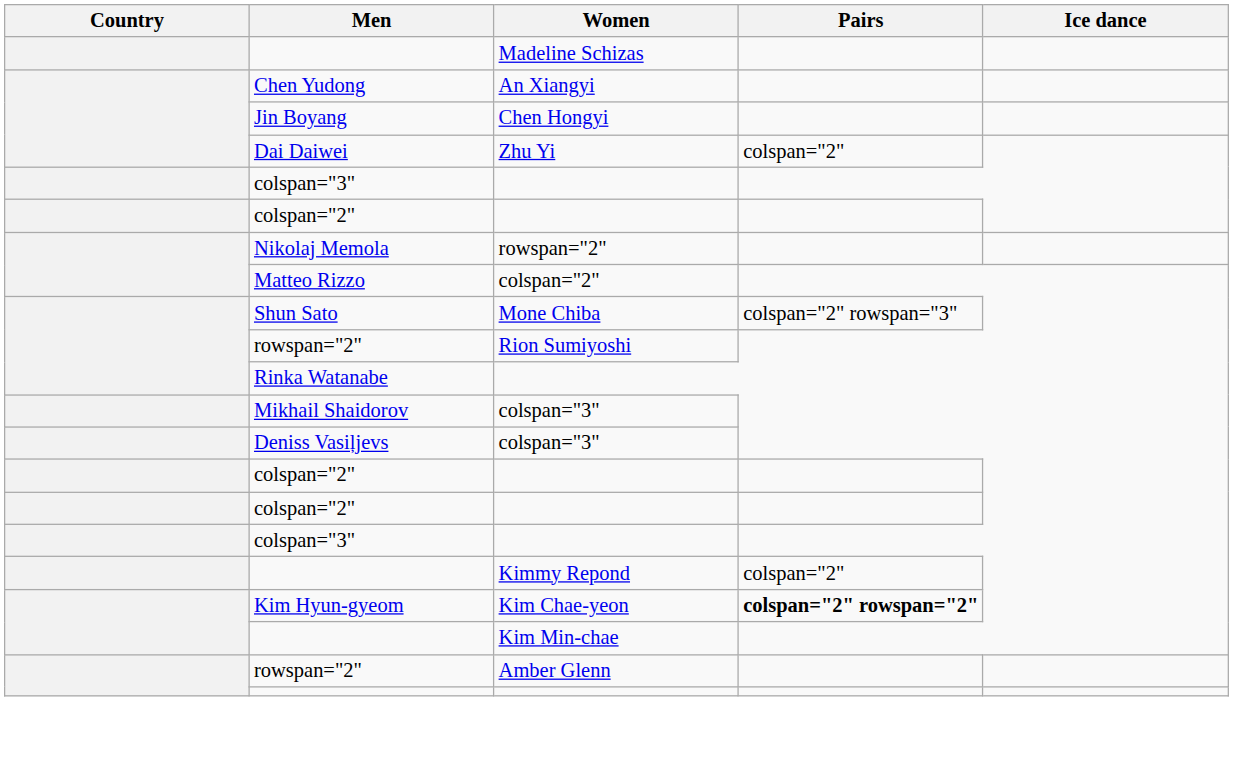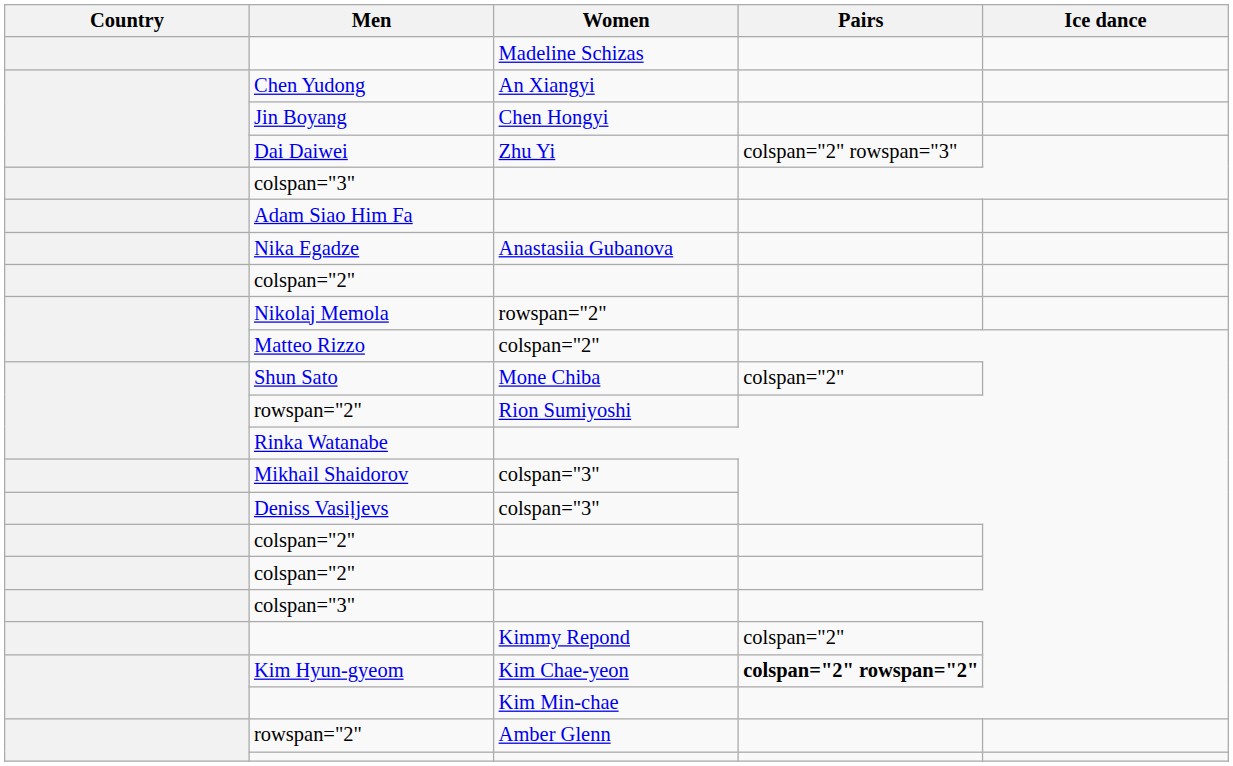(794, 150) colspan="2" -> (850, 150) colspan="2" rowspan="3"
+ row: (333, 215)
+ row: (307, 248)
(850, 313) colspan="2" rowspan="3" -> (794, 378) colspan="2"
